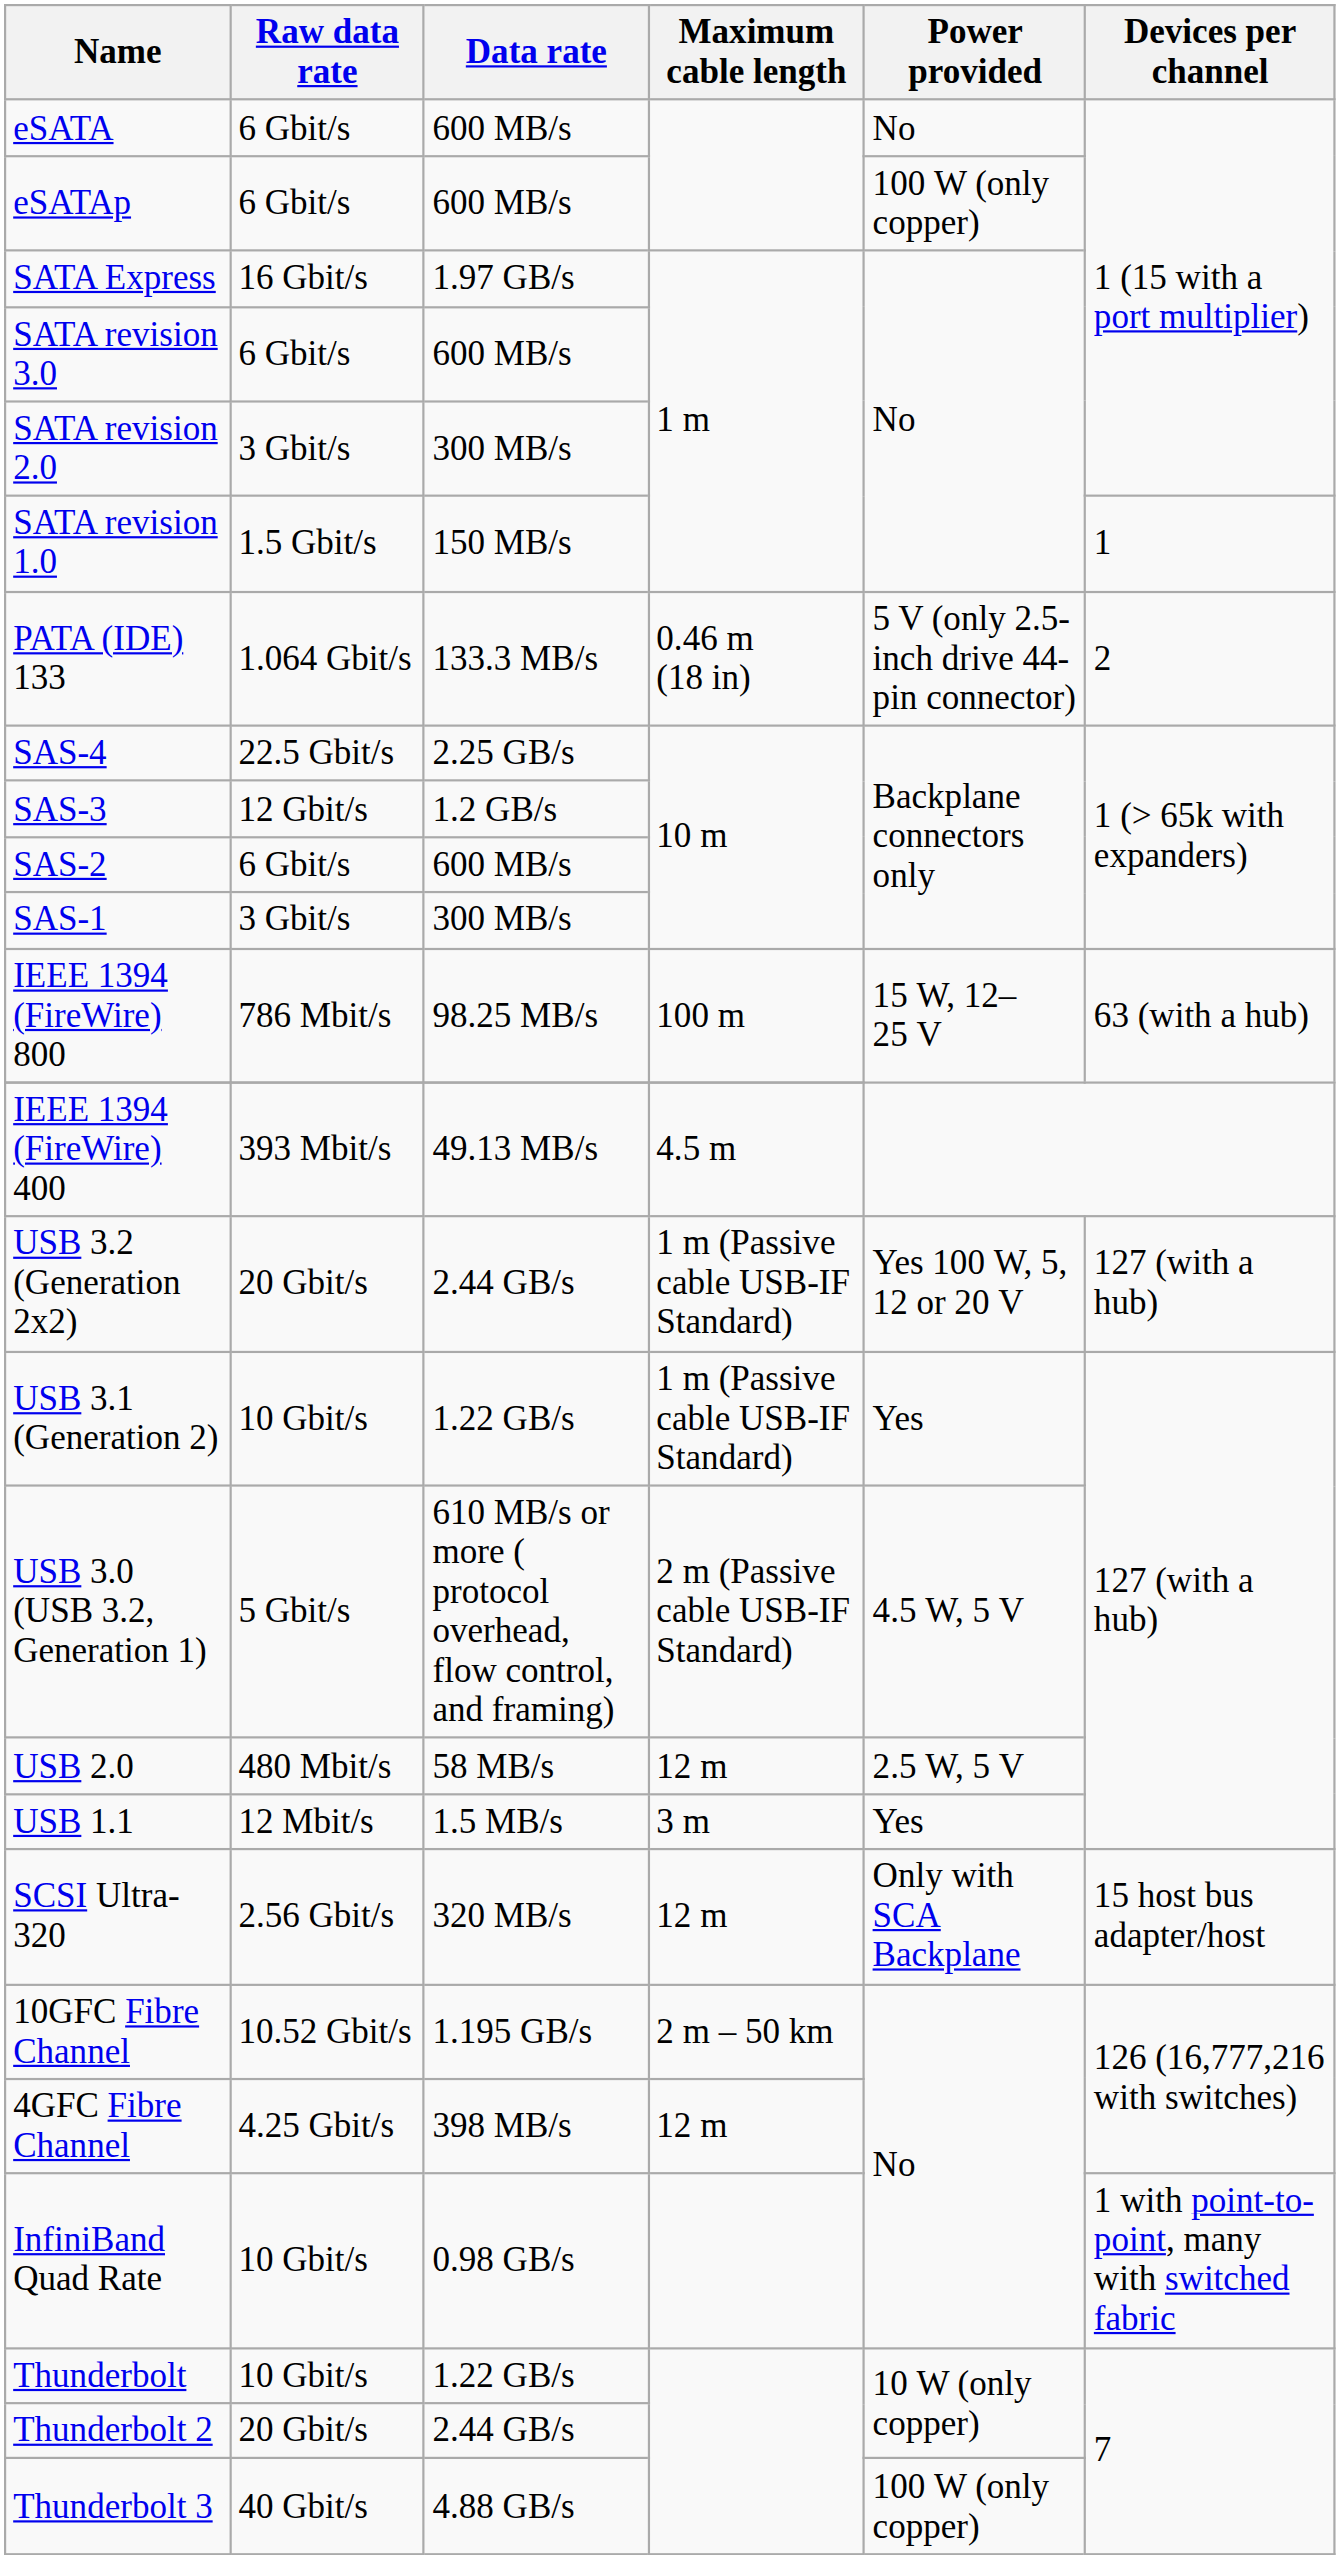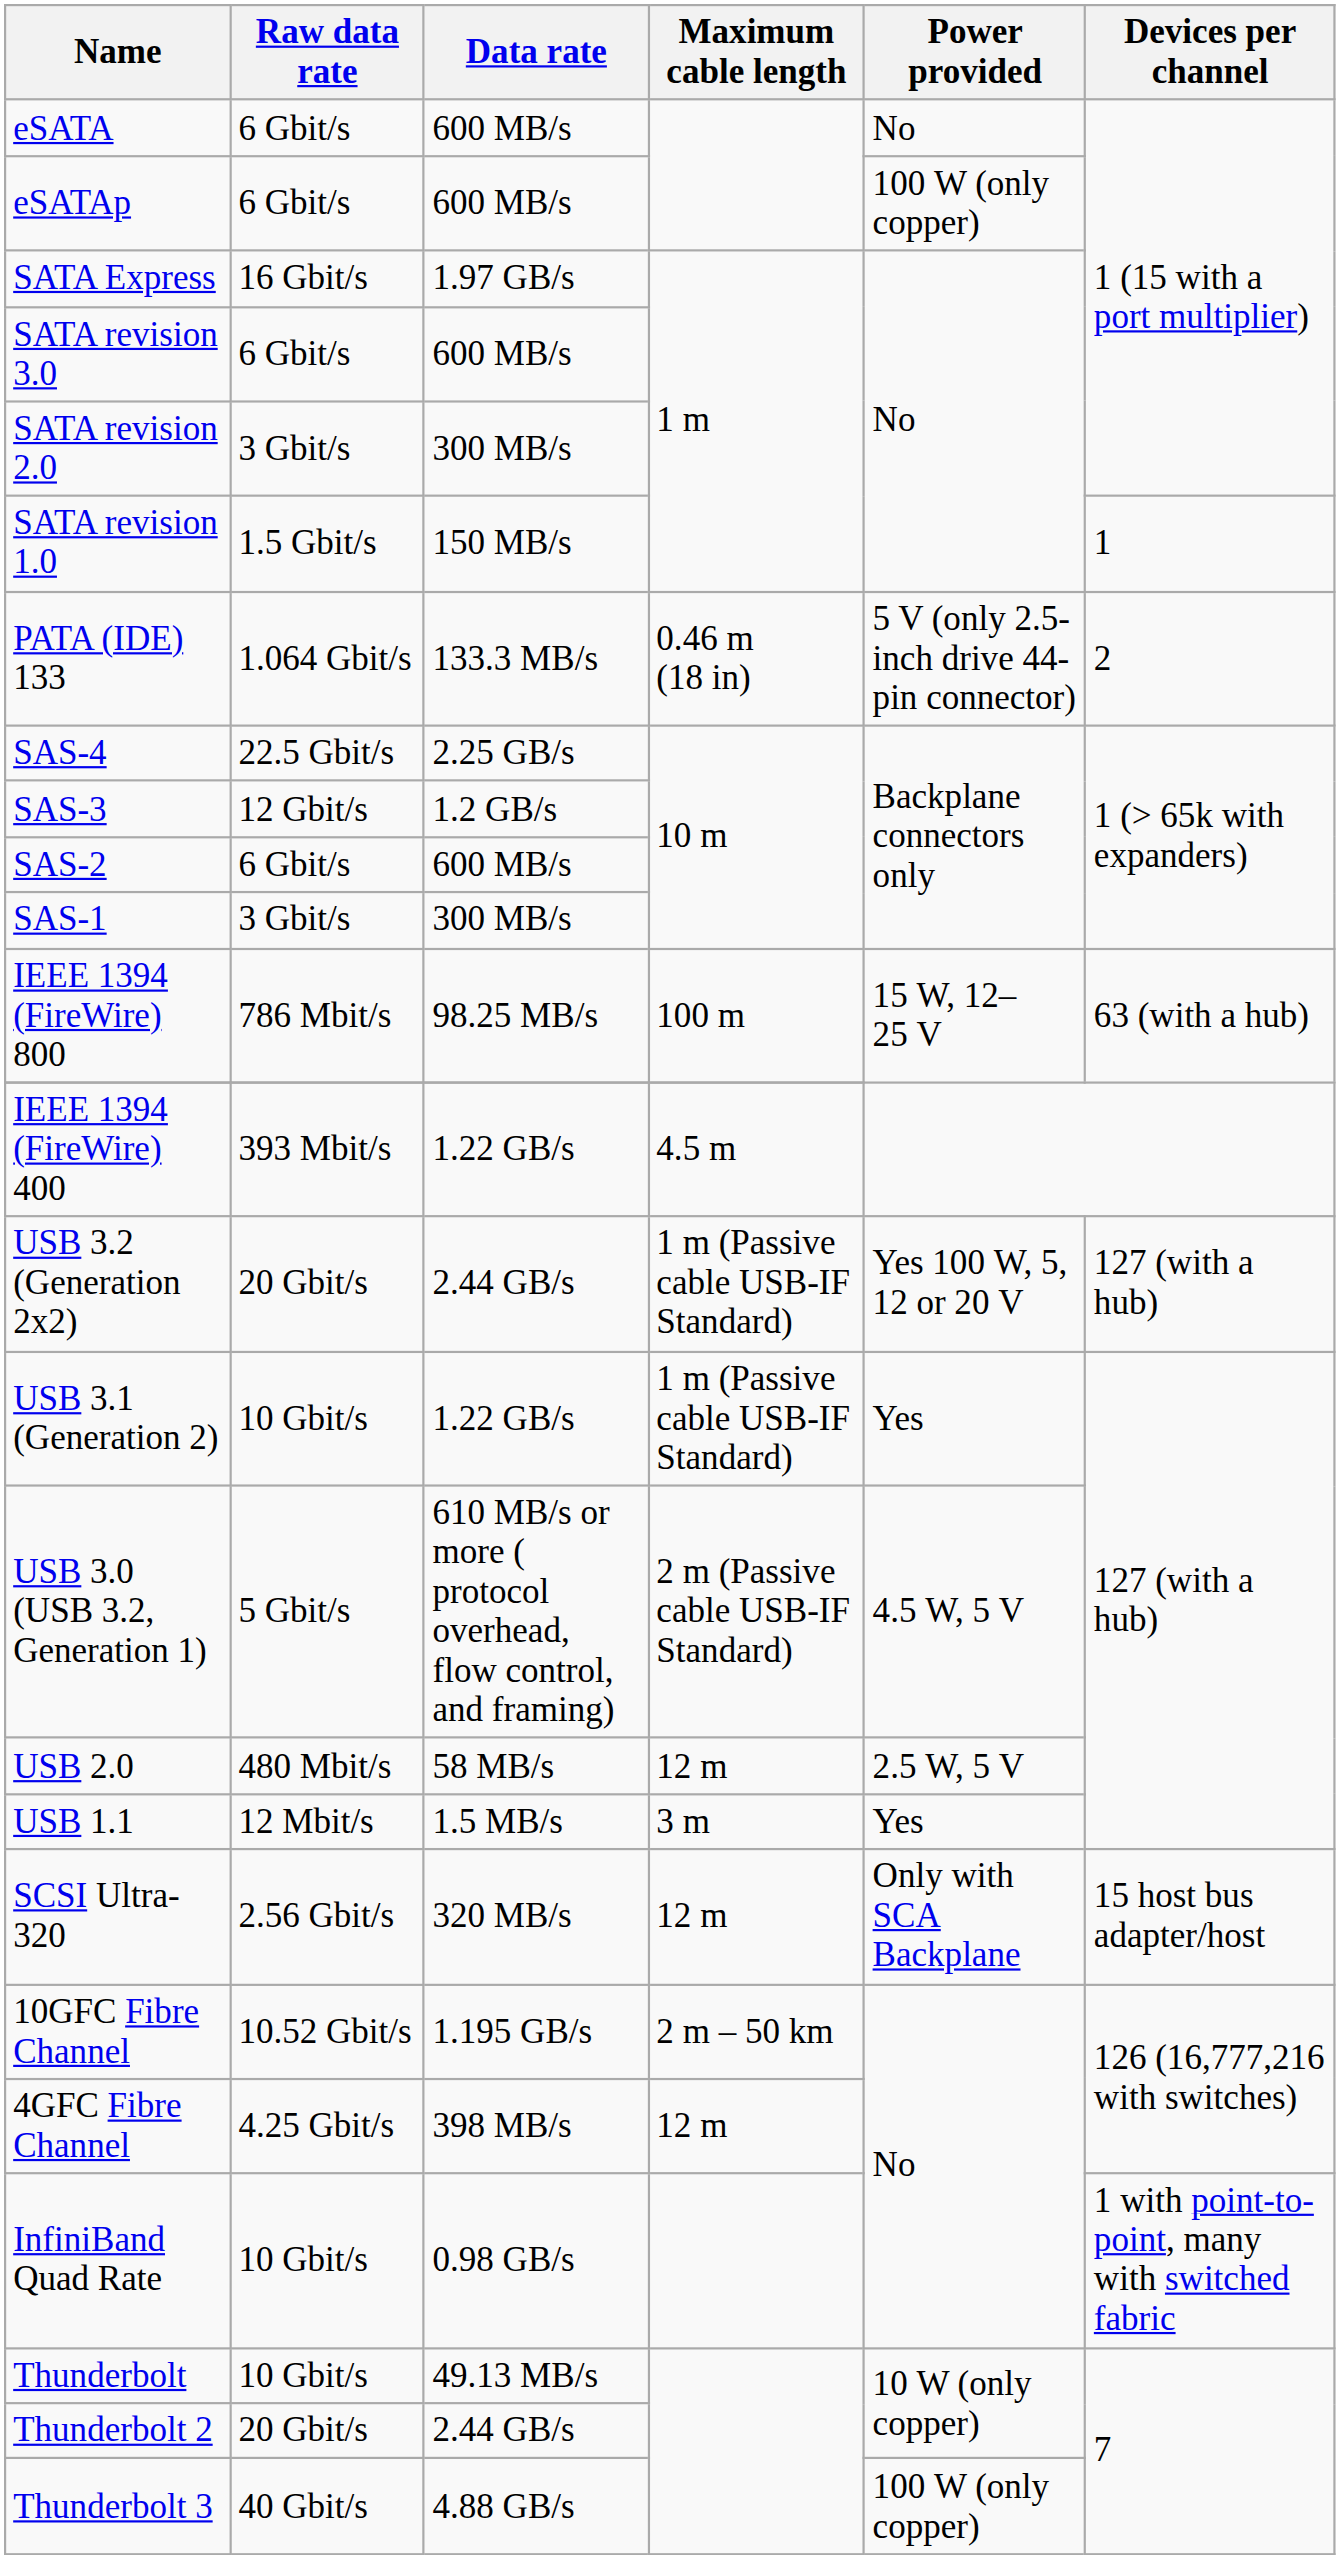(515, 1148) 49.13 MB/s -> (504, 1148) 1.22 GB/s
(504, 2374) 1.22 GB/s -> (515, 2374) 49.13 MB/s
